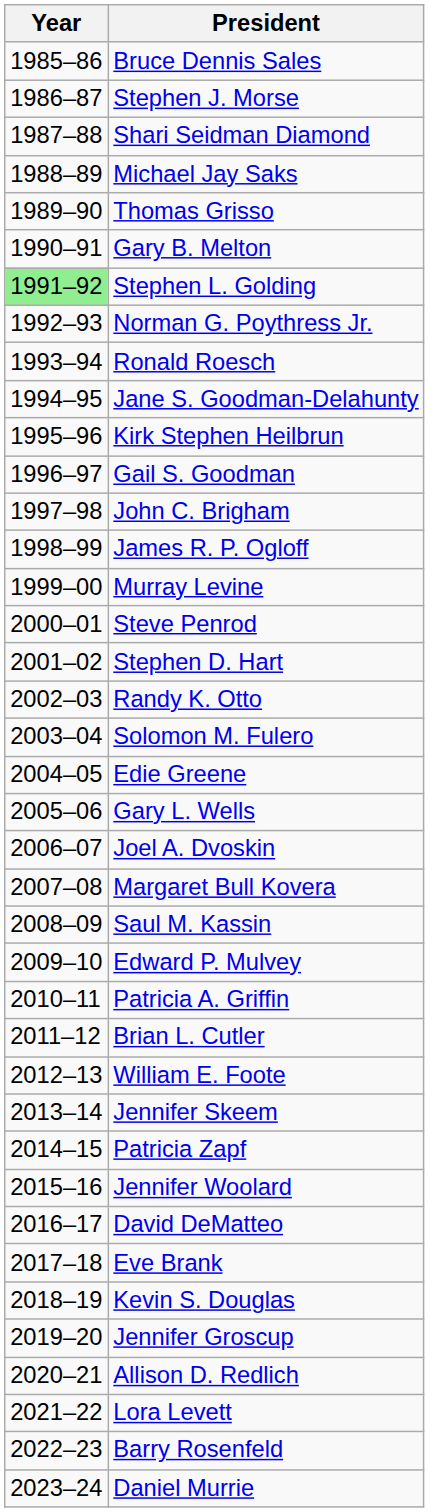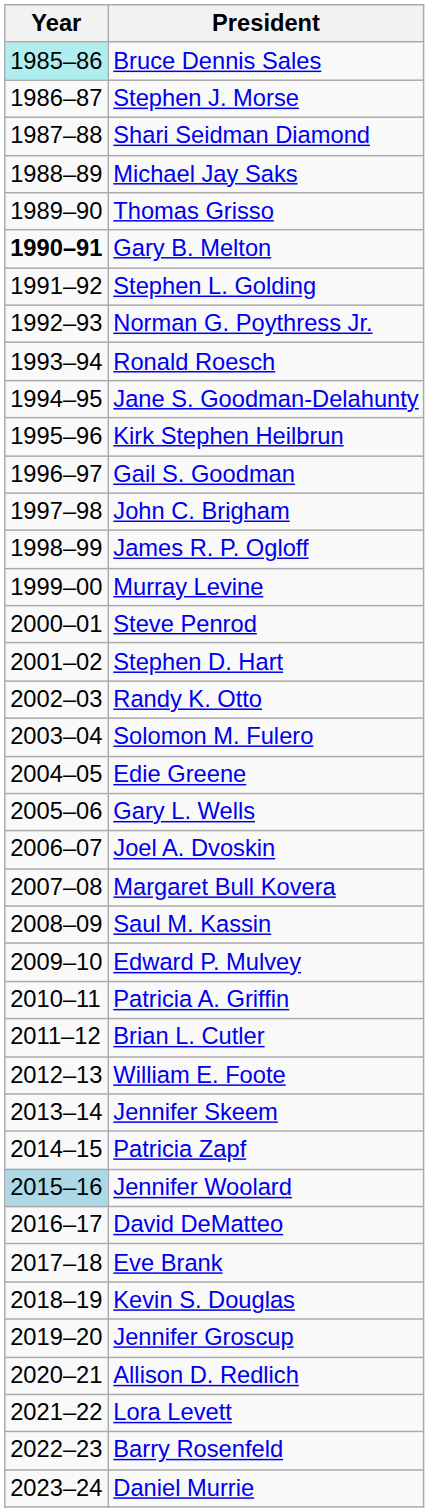(56, 60) no background -> (56, 60) paleturquoise background
(56, 248) normal -> (56, 248) bold
(56, 286) lightgreen background -> (56, 286) no background
(56, 1187) no background -> (56, 1187) lightblue background
